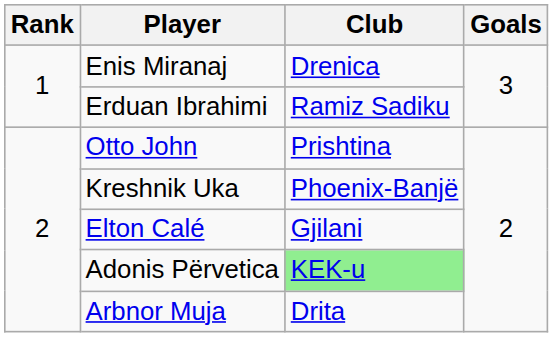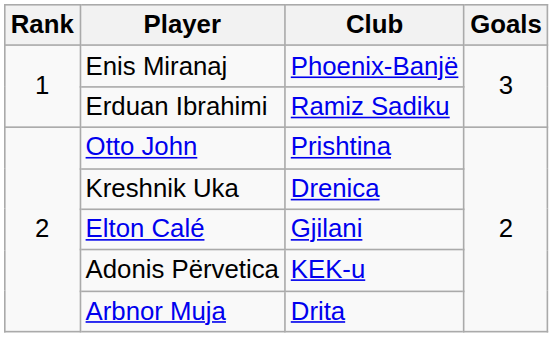(335, 65) Drenica -> (375, 65) Phoenix-Banjë
(375, 188) Phoenix-Banjë -> (335, 188) Drenica
(328, 270) lightgreen background -> (328, 270) no background
